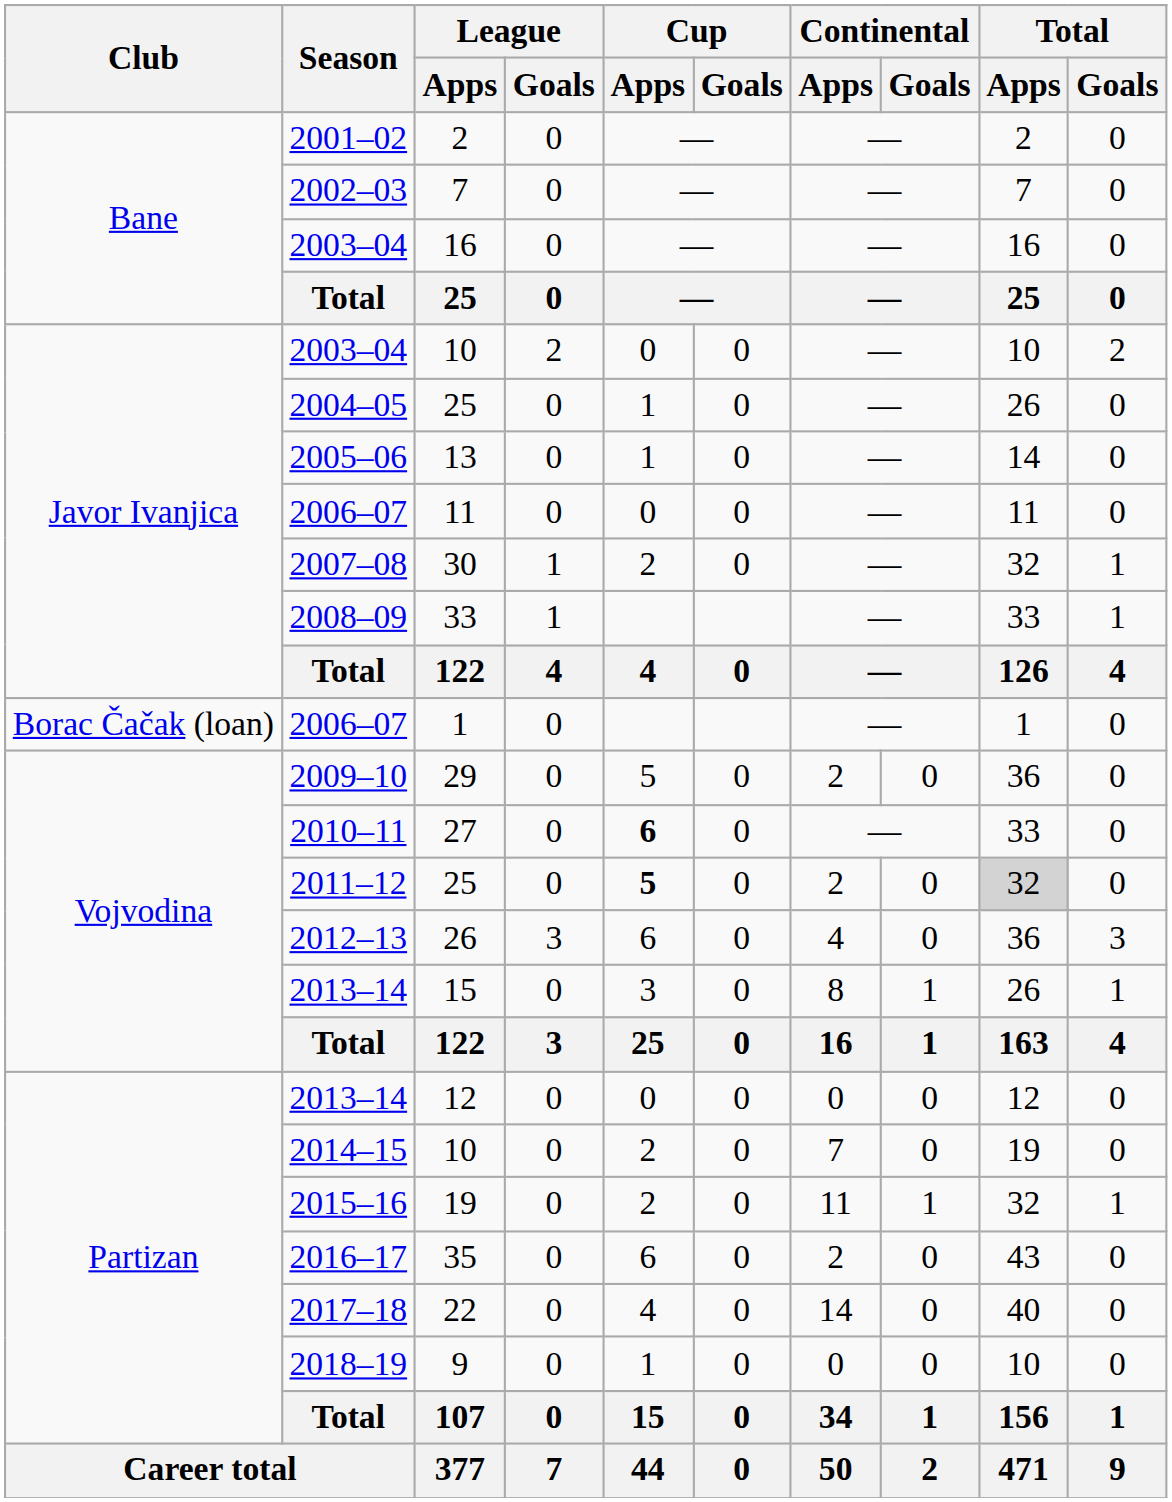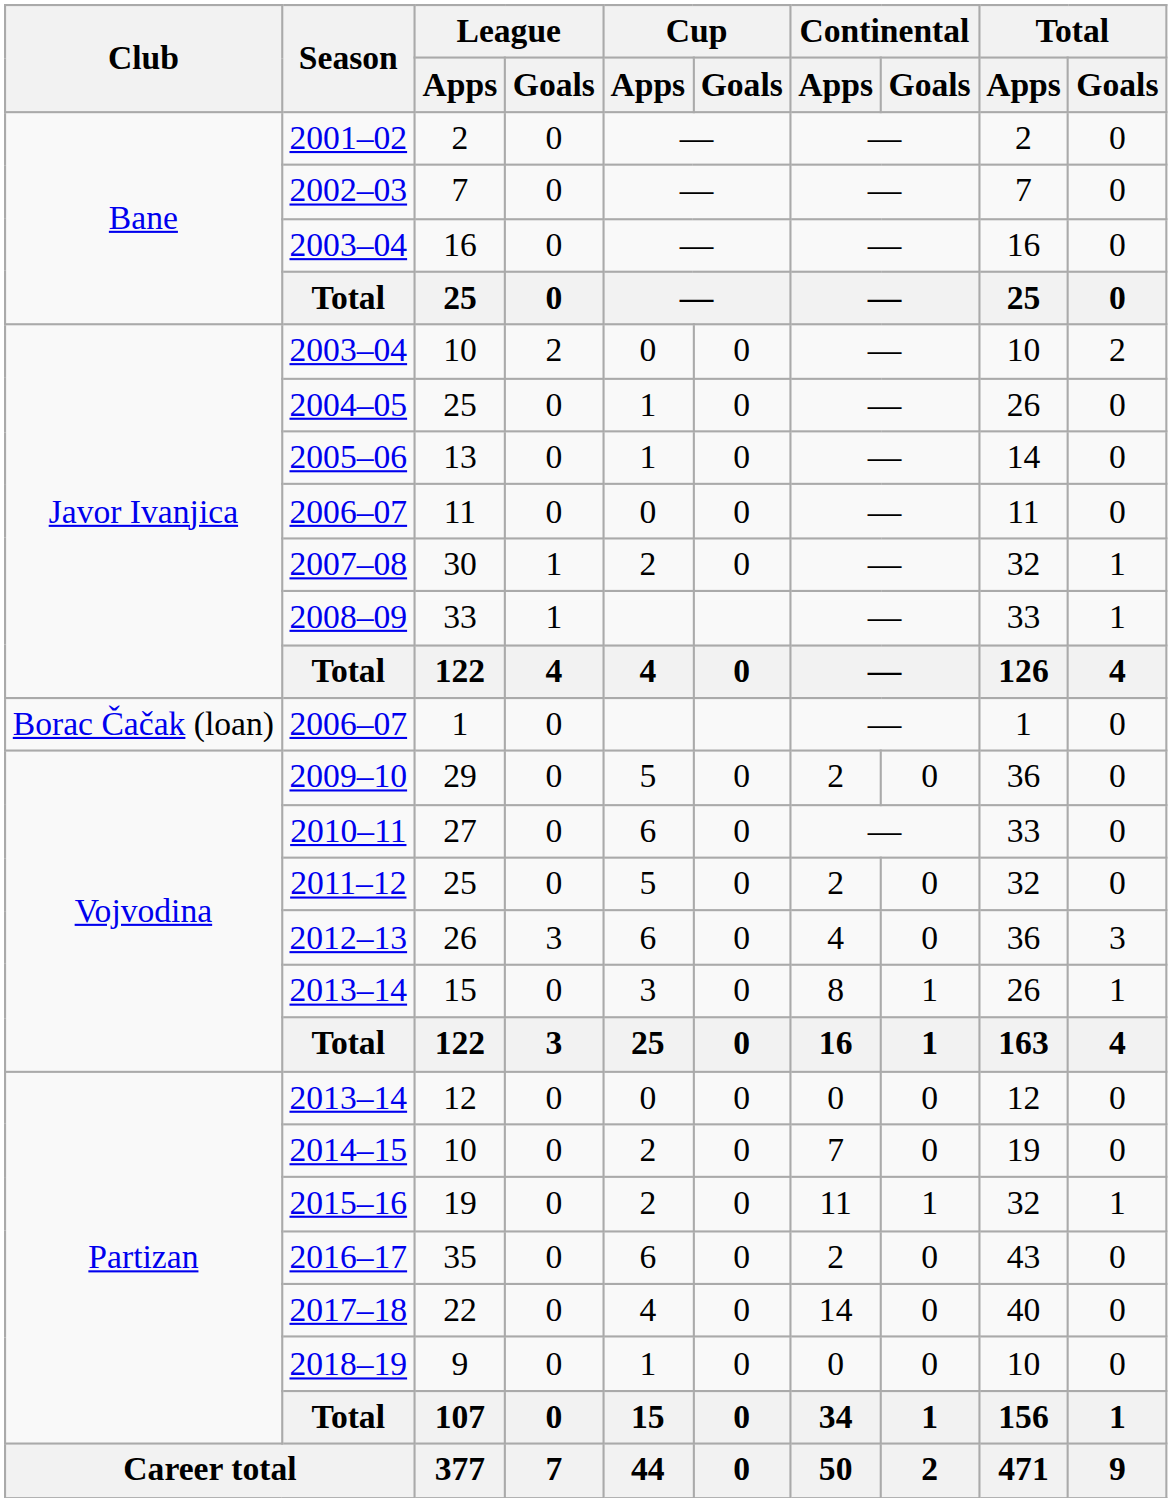(648, 830) bold -> (648, 830) normal
(648, 883) bold -> (648, 883) normal
(1023, 883) lightgrey background -> (1023, 883) no background
